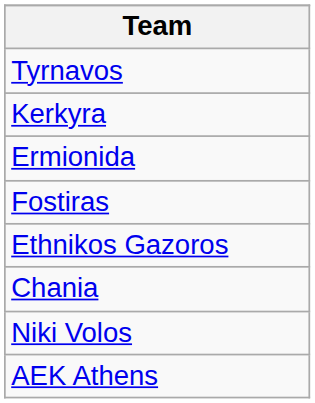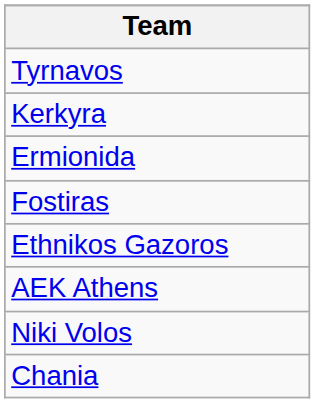(55, 288) Chania -> (85, 288) AEK Athens
(85, 376) AEK Athens -> (55, 376) Chania
